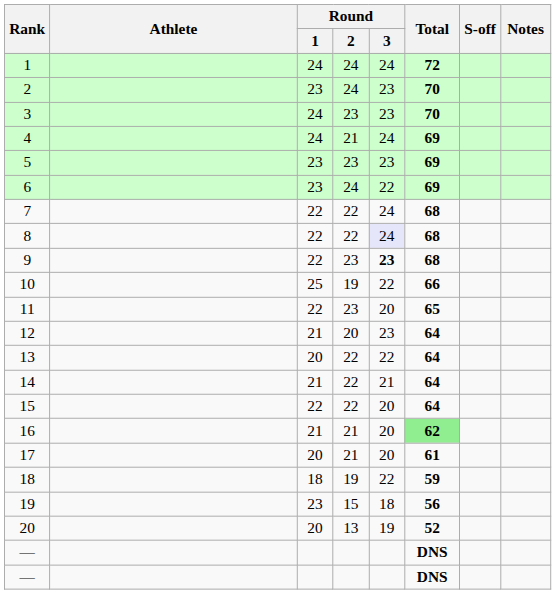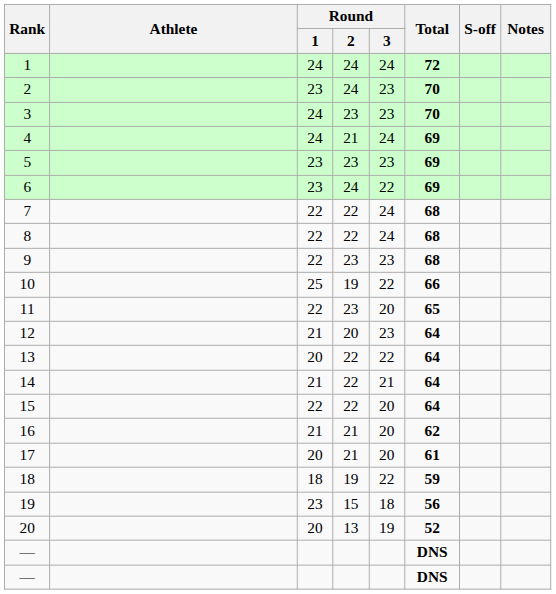(387, 235) lavender background -> (387, 235) no background
(387, 260) bold -> (387, 260) normal
(432, 430) lightgreen background -> (432, 430) no background
